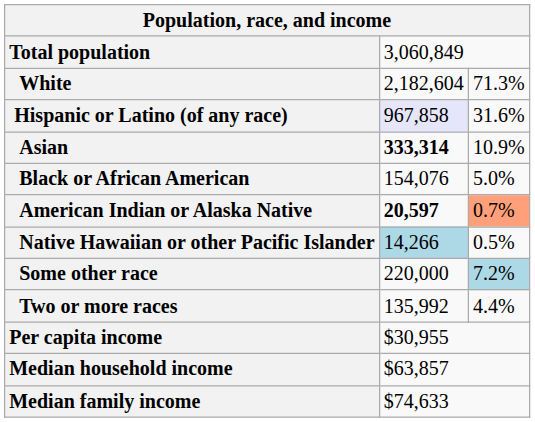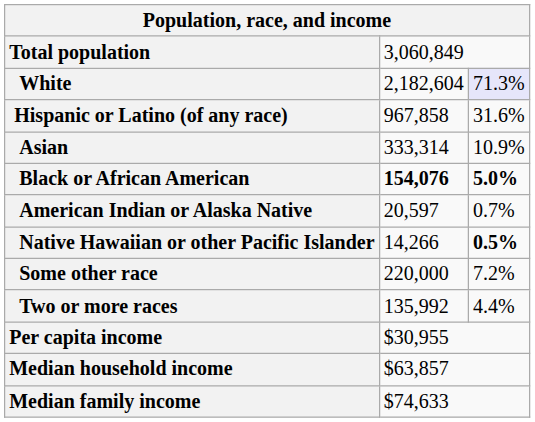(499, 83) no background -> (499, 83) lavender background
(416, 115) lavender background -> (416, 115) no background
(416, 147) bold -> (416, 147) normal
(416, 178) normal -> (416, 178) bold
(494, 178) normal -> (496, 178) bold
(411, 210) bold -> (411, 210) normal
(494, 210) lightsalmon background -> (494, 210) no background
(411, 242) lightblue background -> (411, 242) no background
(494, 242) normal -> (496, 242) bold
(494, 274) lightblue background -> (494, 274) no background
